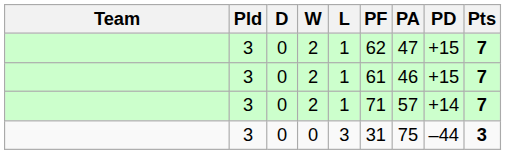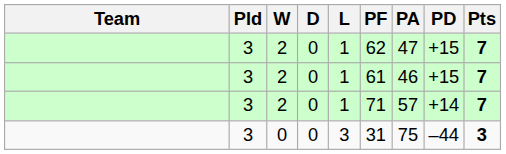columns swapped: (313, 18) <-> (282, 18)
